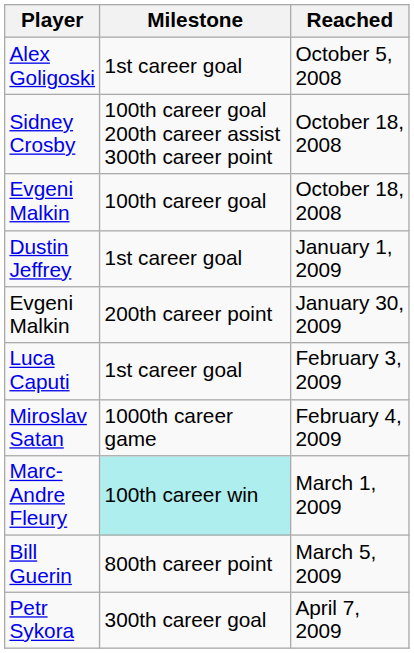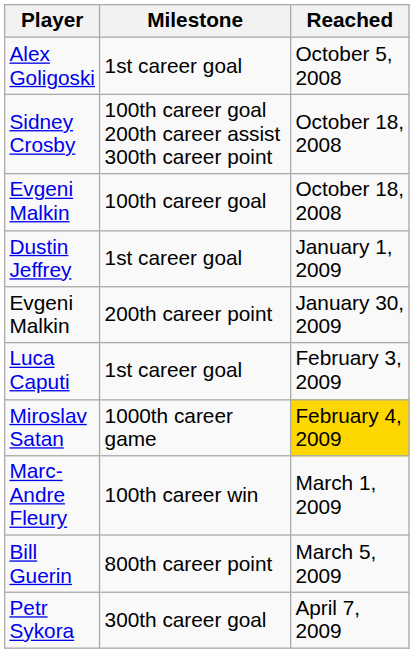(349, 427) no background -> (349, 427) gold background
(181, 495) paleturquoise background -> (181, 495) no background
